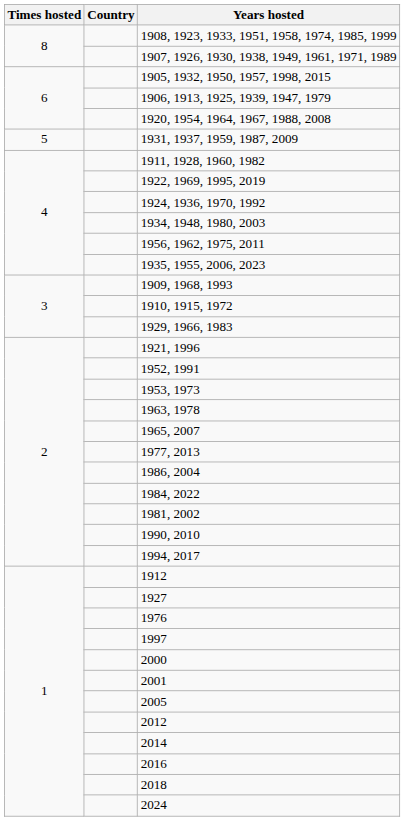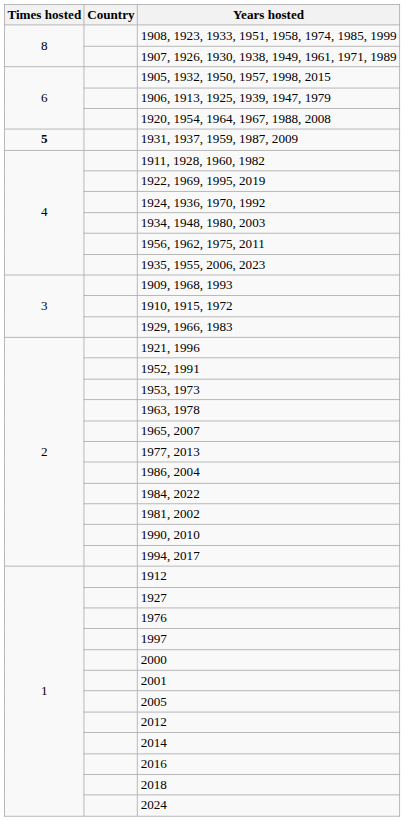(44, 139) normal -> (44, 139) bold
